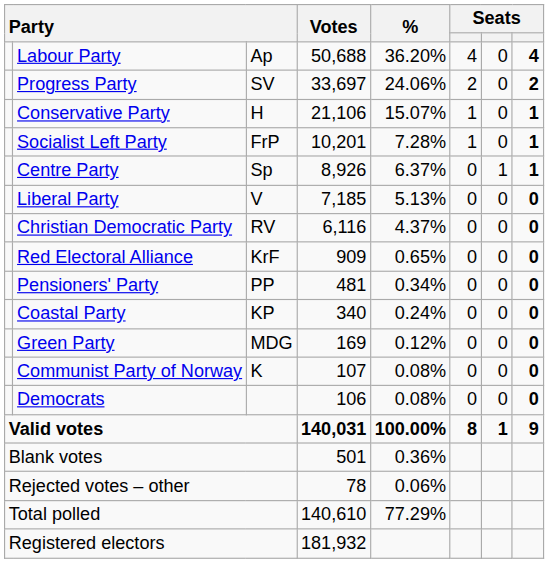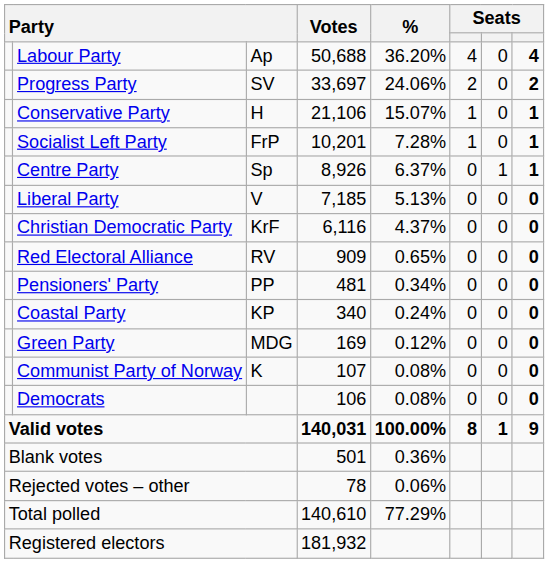(263, 227) RV -> (265, 227) KrF
(265, 256) KrF -> (263, 256) RV
